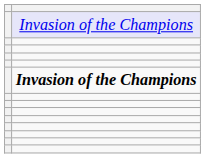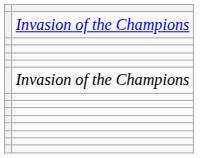(106, 24) lavender background -> (103, 24) no background
(106, 80) bold -> (103, 80) normal
